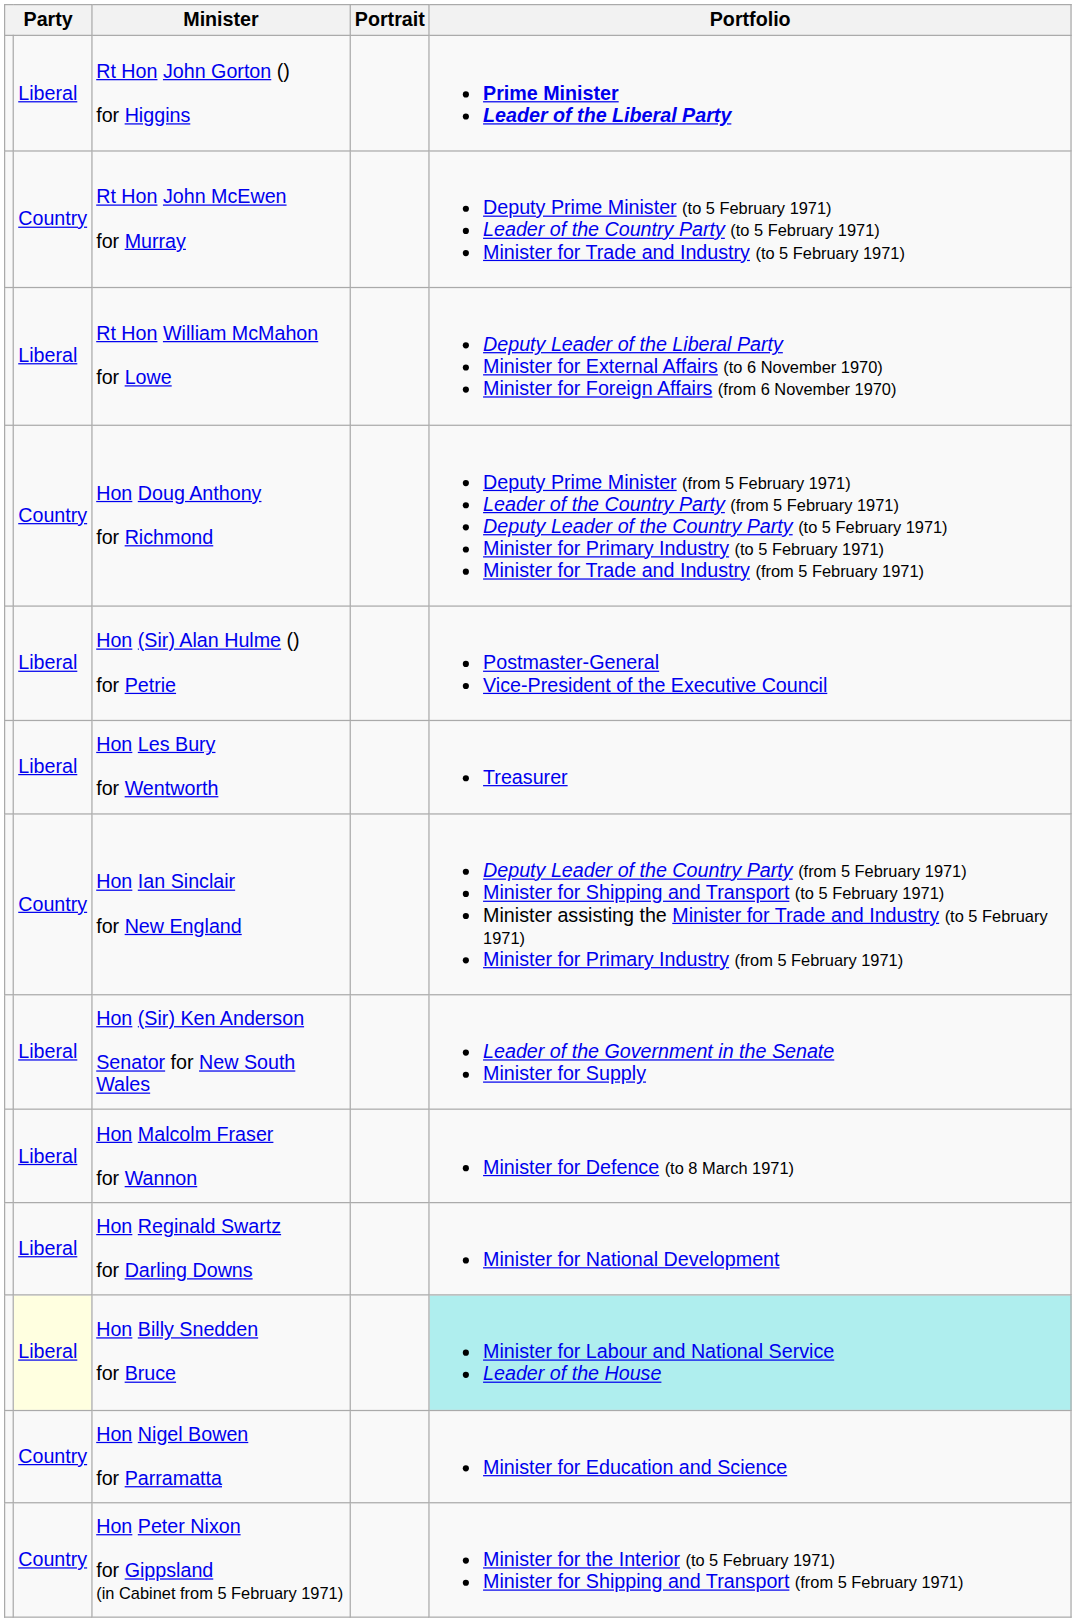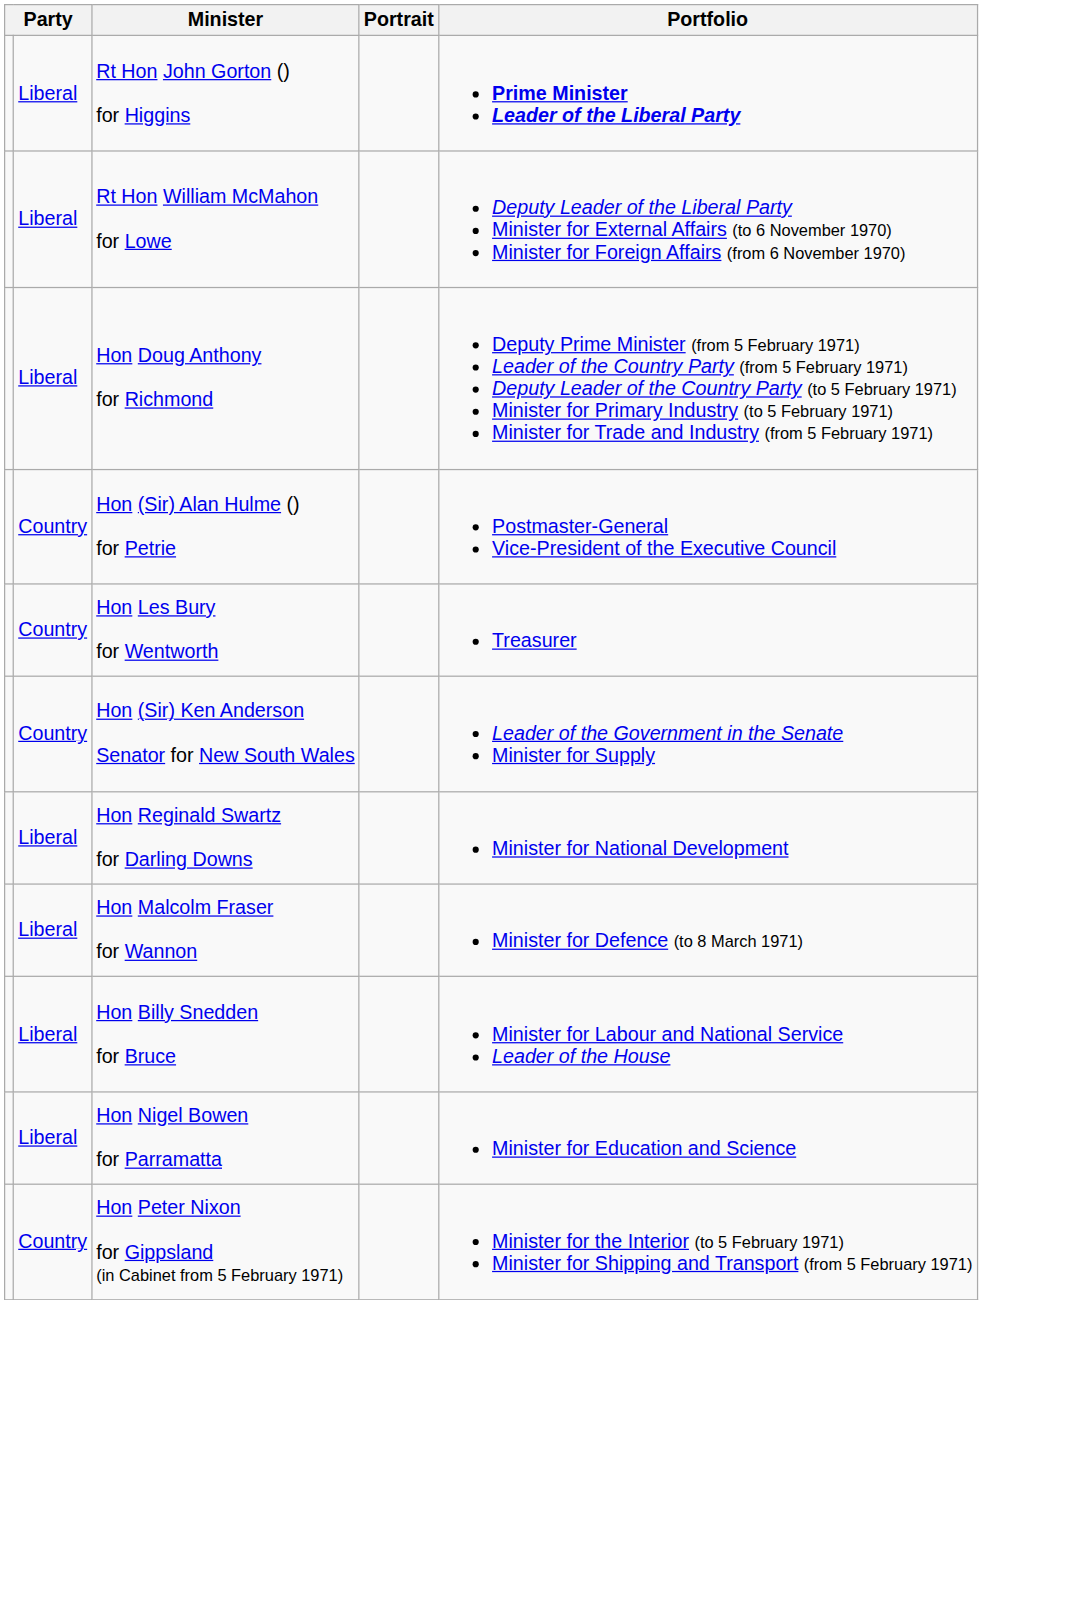- row: (191, 219)
(53, 515) Country -> (48, 378) Liberal
(48, 663) Liberal -> (53, 526) Country
(48, 767) Liberal -> (53, 630) Country
- row: (169, 904)
(48, 1052) Liberal -> (53, 733) Country
rows swapped: (185, 1155) <-> (189, 1248)
(48, 1352) lightyellow background -> (48, 1034) no background
(750, 1364) paleturquoise background -> (708, 1045) no background
(53, 1456) Country -> (48, 1137) Liberal
